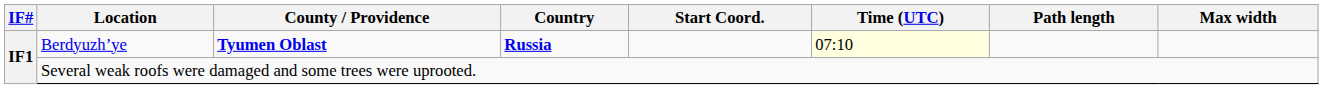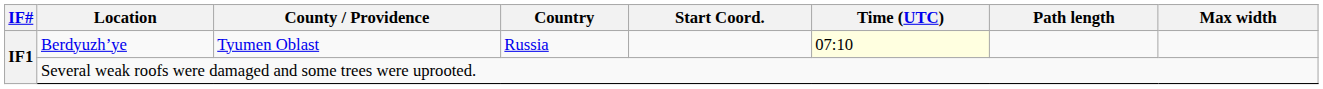(272, 44) bold -> (268, 44) normal
(528, 44) bold -> (527, 44) normal
